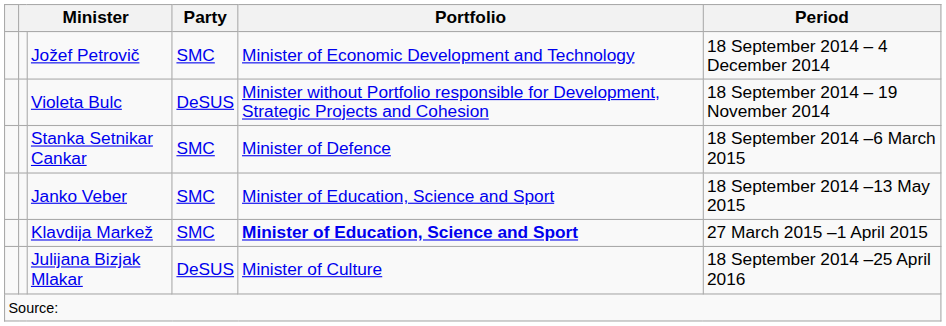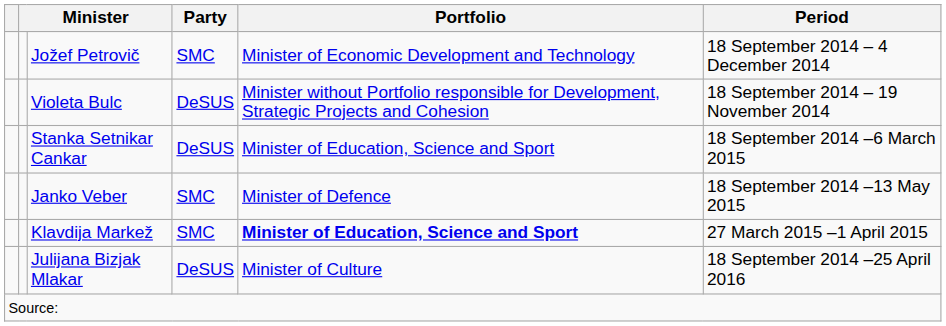(196, 149) SMC -> (205, 149) DeSUS
(316, 149) Minister of Defence -> (398, 149) Minister of Education, Science and Sport
(398, 195) Minister of Education, Science and Sport -> (316, 195) Minister of Defence
